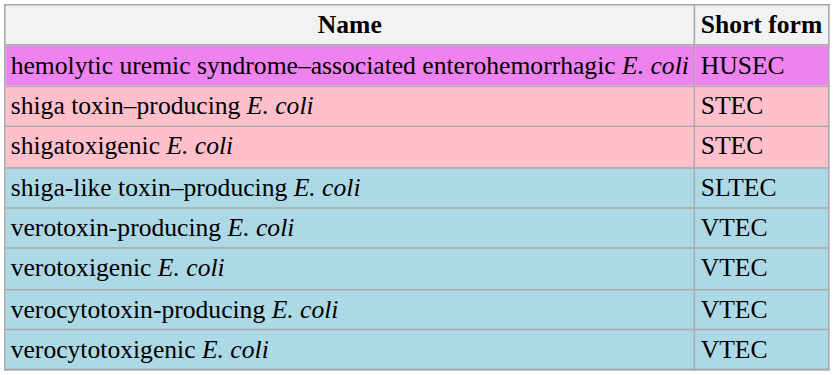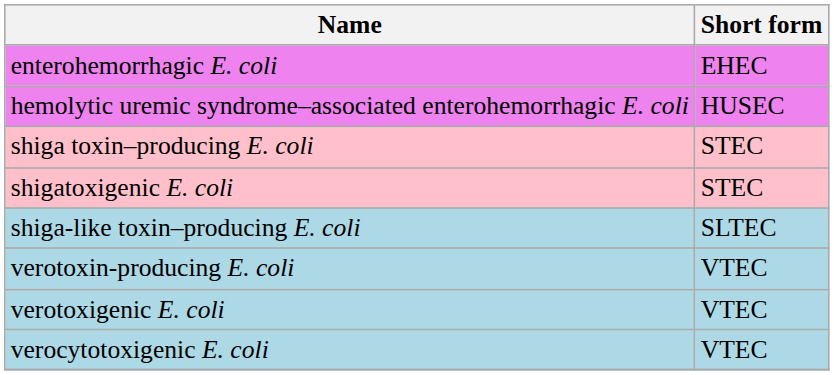+ row: (144, 65)
- row: (175, 308)
